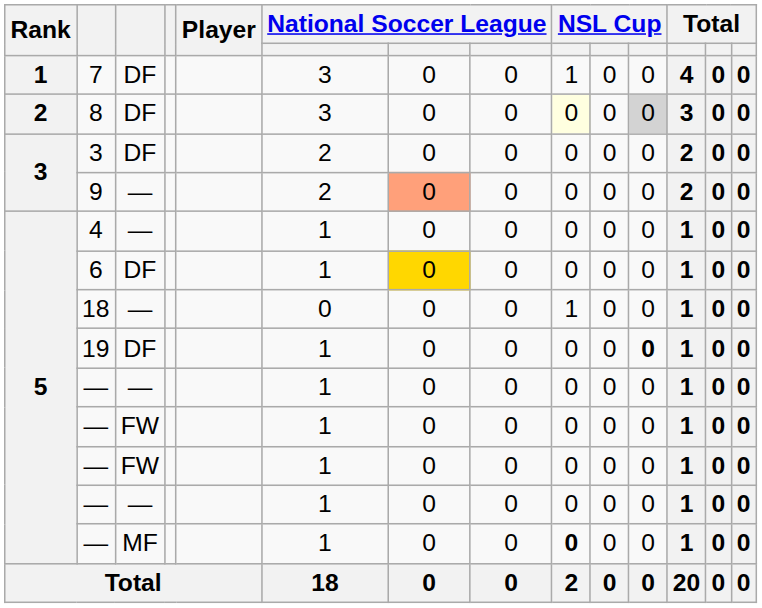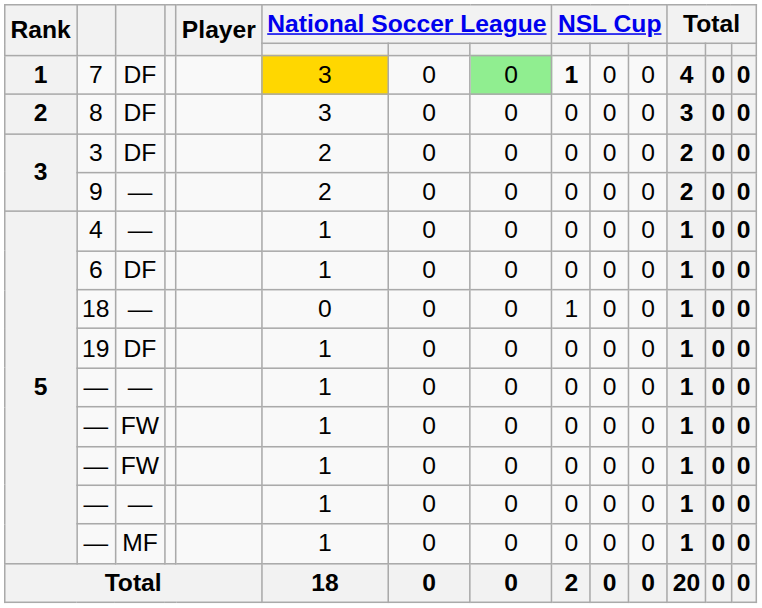(325, 74) no background -> (325, 74) gold background
(511, 74) no background -> (511, 74) lightgreen background
(571, 74) normal -> (571, 74) bold
(571, 113) lightyellow background -> (571, 113) no background
(648, 113) lightgrey background -> (648, 113) no background
(429, 191) lightsalmon background -> (429, 191) no background
(429, 269) gold background -> (429, 269) no background
(648, 348) bold -> (648, 348) normal
(571, 543) bold -> (571, 543) normal
